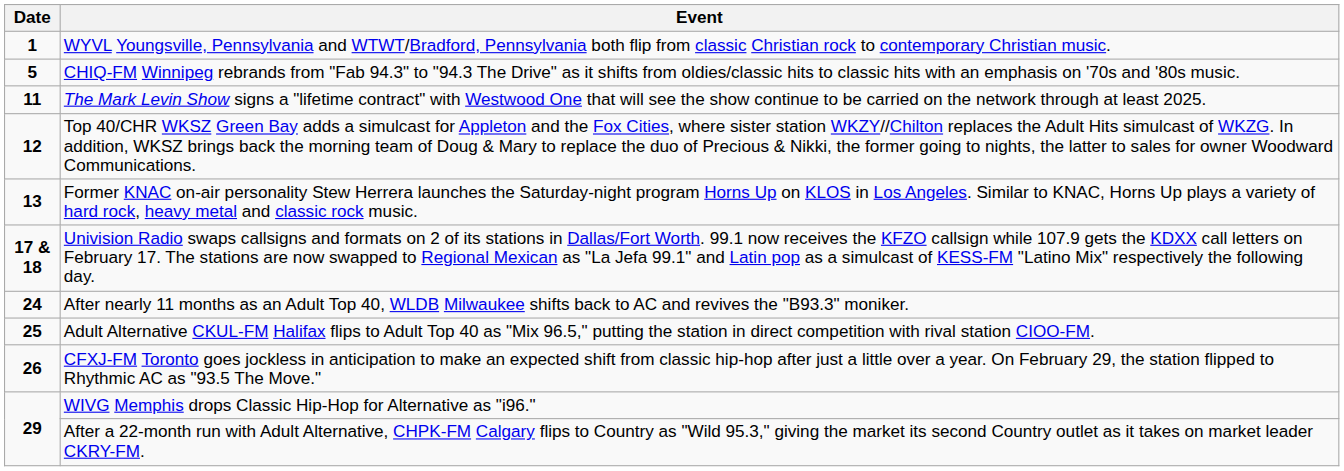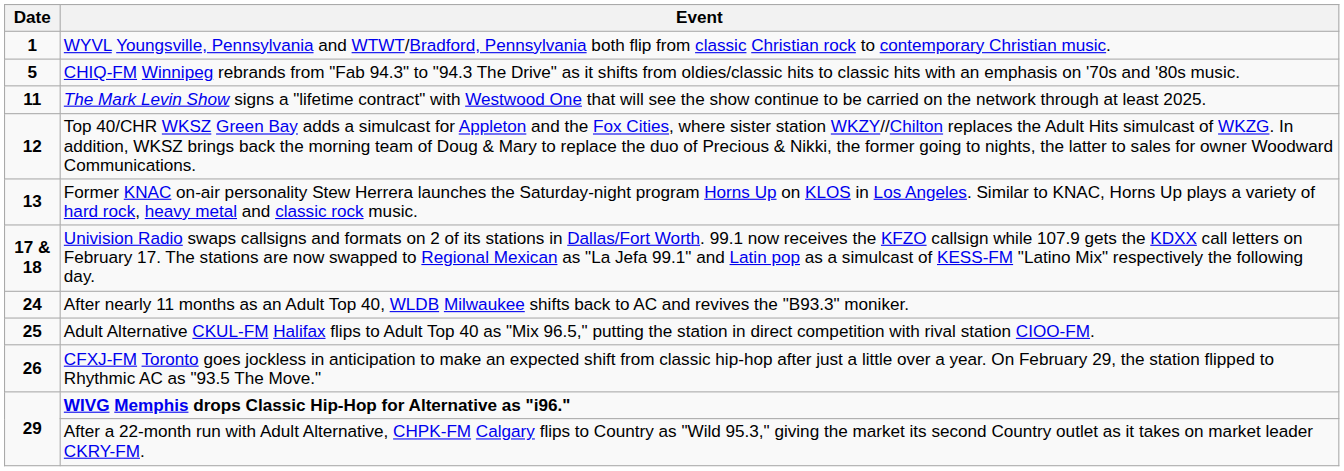(300, 405) normal -> (317, 405) bold
